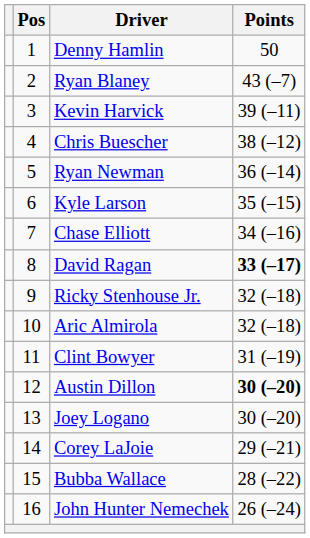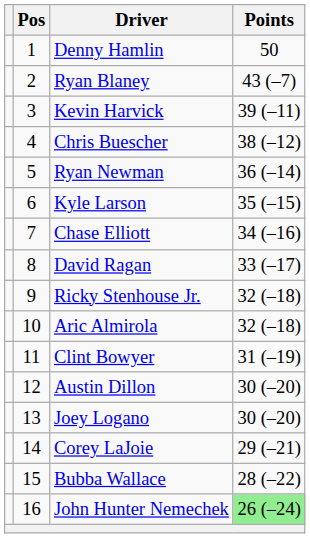(269, 264) bold -> (269, 264) normal
(269, 386) bold -> (269, 386) normal
(269, 509) no background -> (269, 509) lightgreen background
